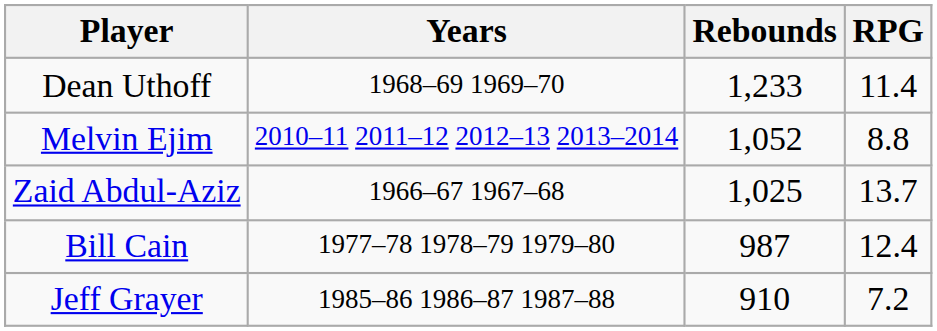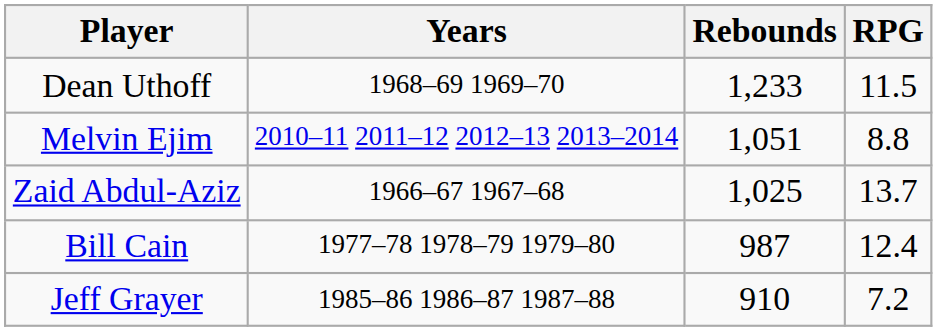(888, 84) 11.4 -> (888, 84) 11.5
(765, 138) 1,052 -> (765, 138) 1,051
